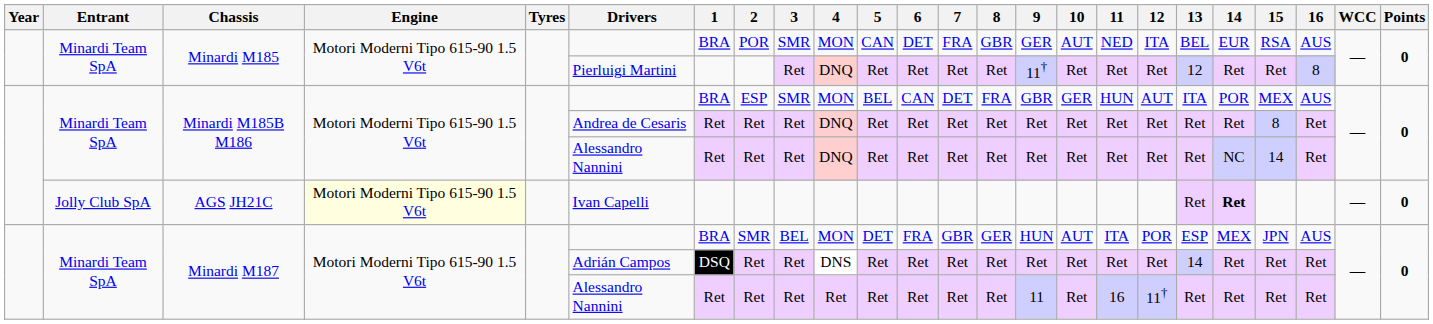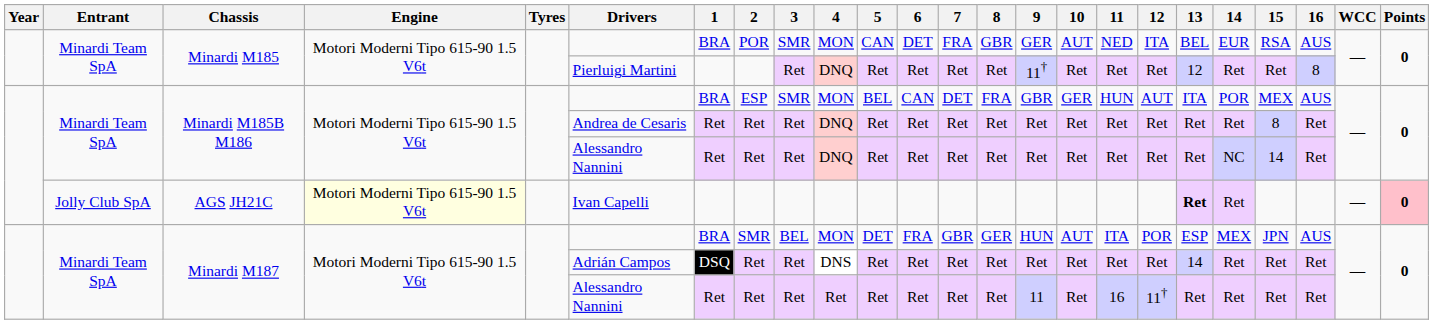(1195, 201) normal -> (1195, 201) bold
(1234, 201) bold -> (1234, 201) normal
(1405, 201) no background -> (1405, 201) pink background
